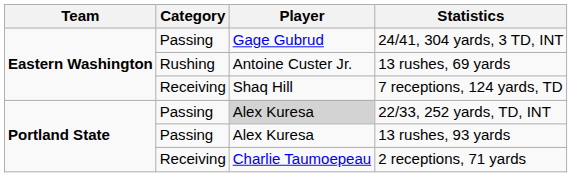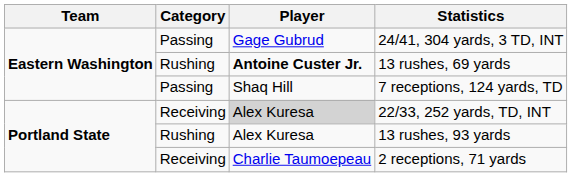(292, 64) normal -> (297, 64) bold
(193, 88) Receiving -> (186, 88) Passing
(186, 111) Passing -> (193, 111) Receiving
(186, 135) Passing -> (187, 135) Rushing
